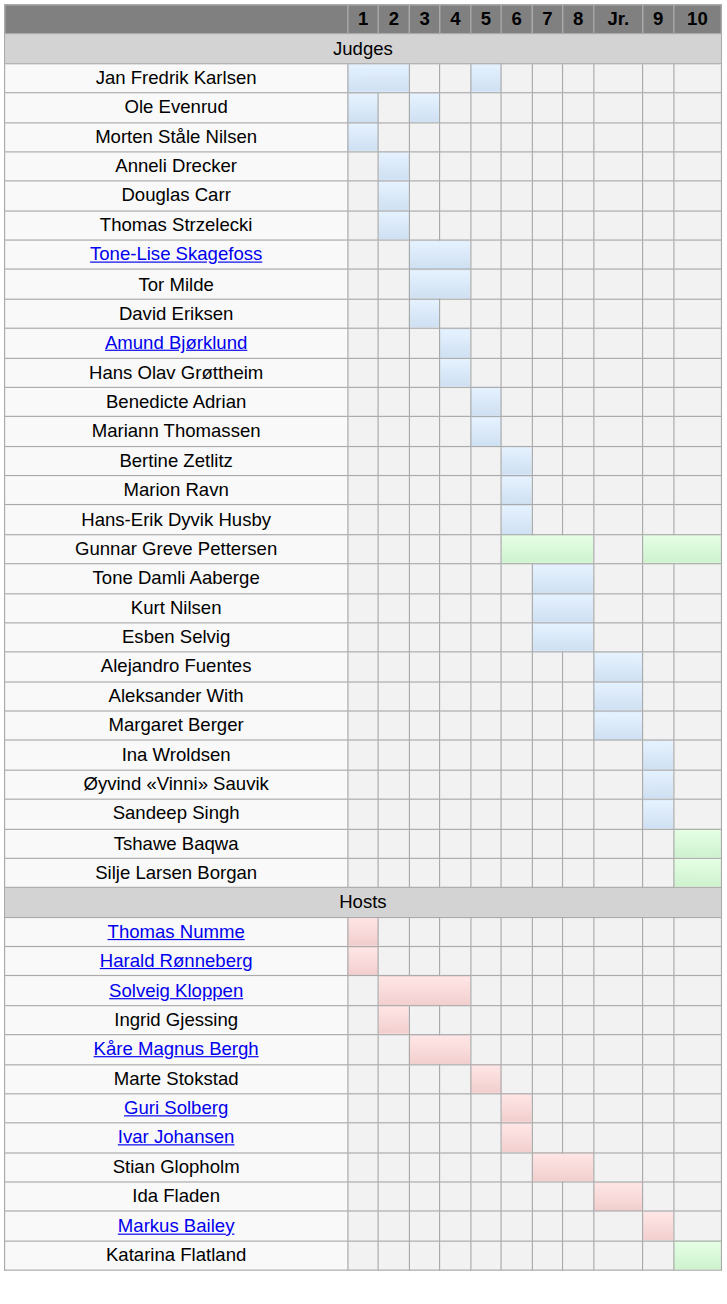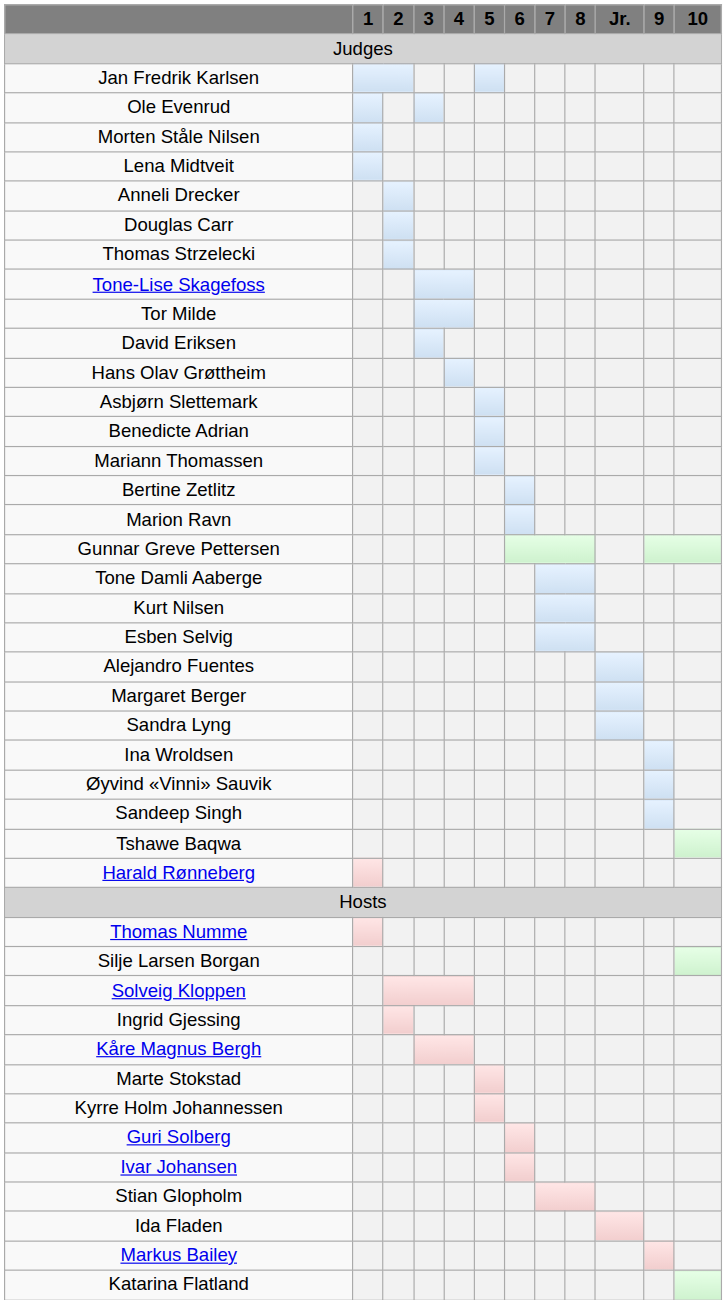+ row: (179, 166)
- row: (176, 343)
+ row: (179, 401)
- row: (176, 519)
- row: (176, 696)
+ row: (179, 725)
rows swapped: (176, 872) <-> (176, 961)
+ row: (179, 1108)
